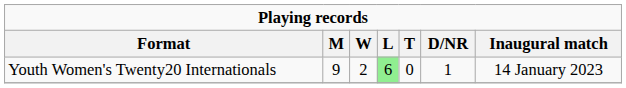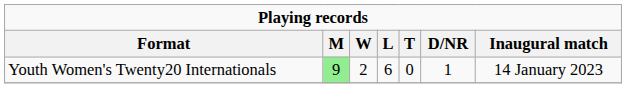(336, 69) no background -> (336, 69) lightgreen background
(388, 69) lightgreen background -> (388, 69) no background
